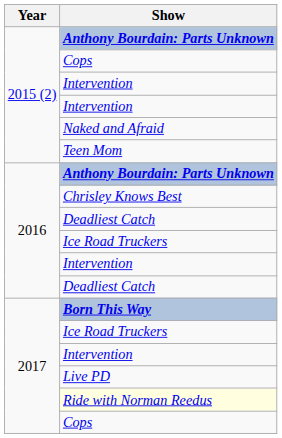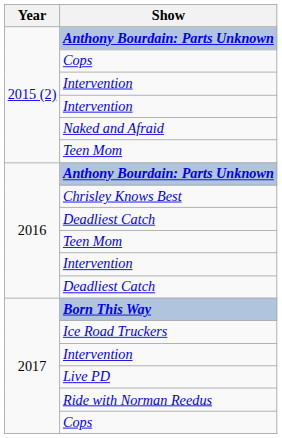(115, 241) Ice Road Truckers -> (93, 241) Teen Mom
(137, 399) lightyellow background -> (137, 399) no background
